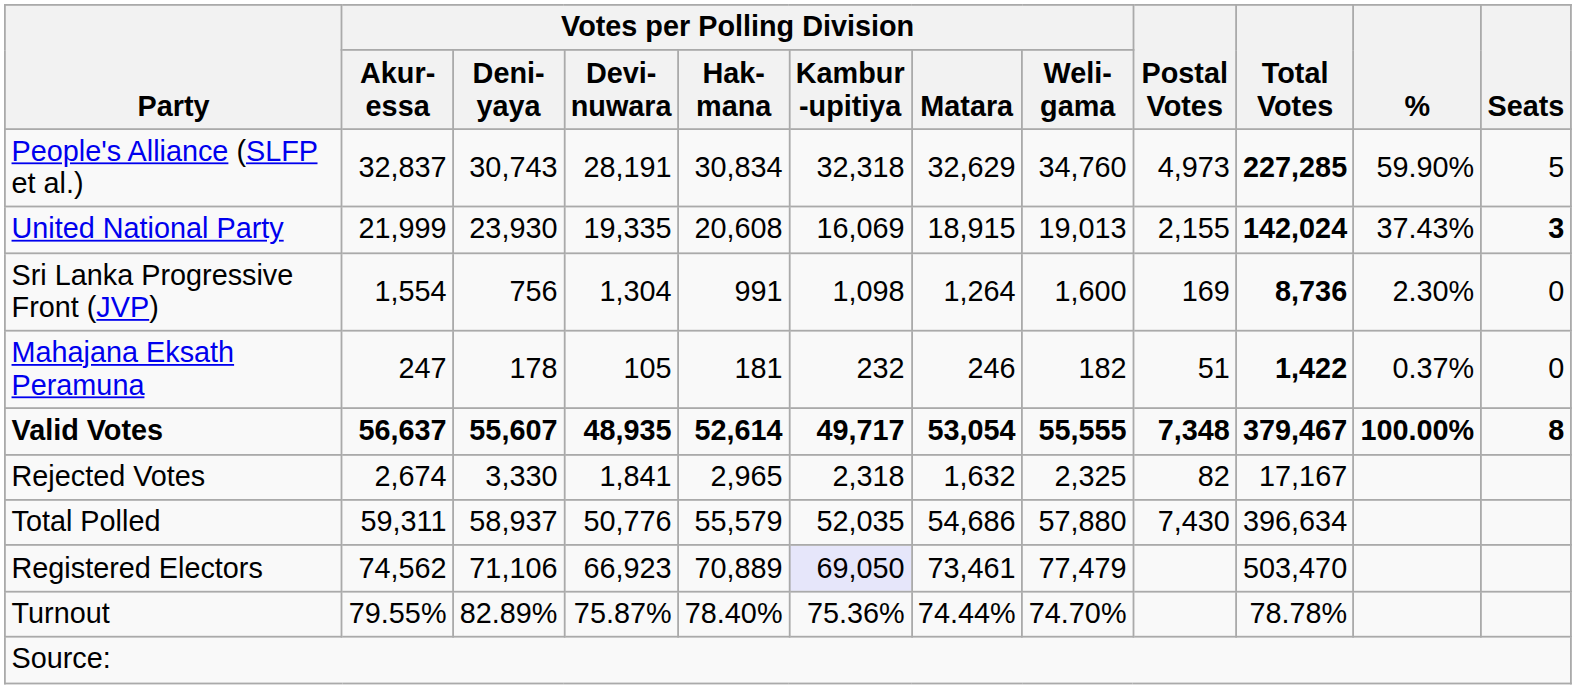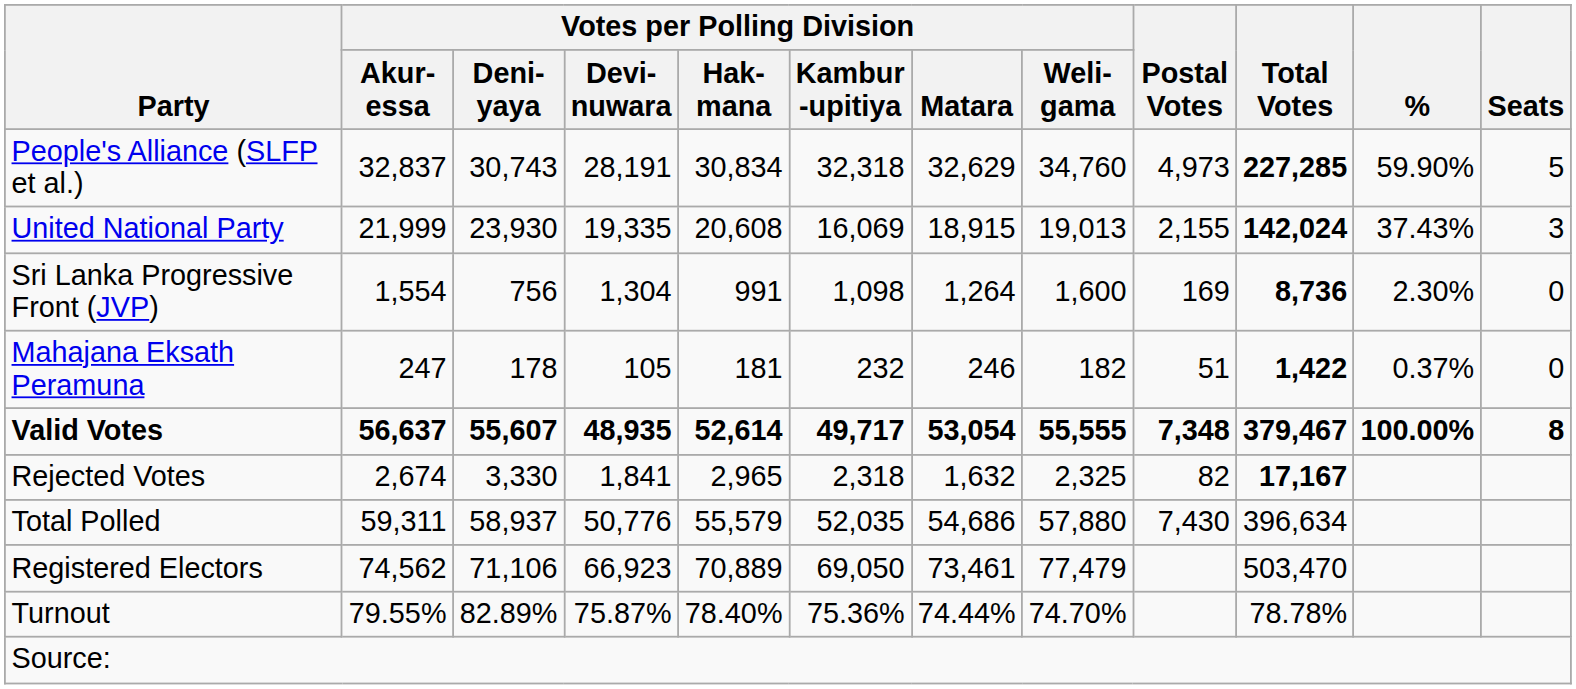(1556, 229) bold -> (1556, 229) normal
(1303, 476) normal -> (1303, 476) bold
(861, 568) lavender background -> (861, 568) no background
